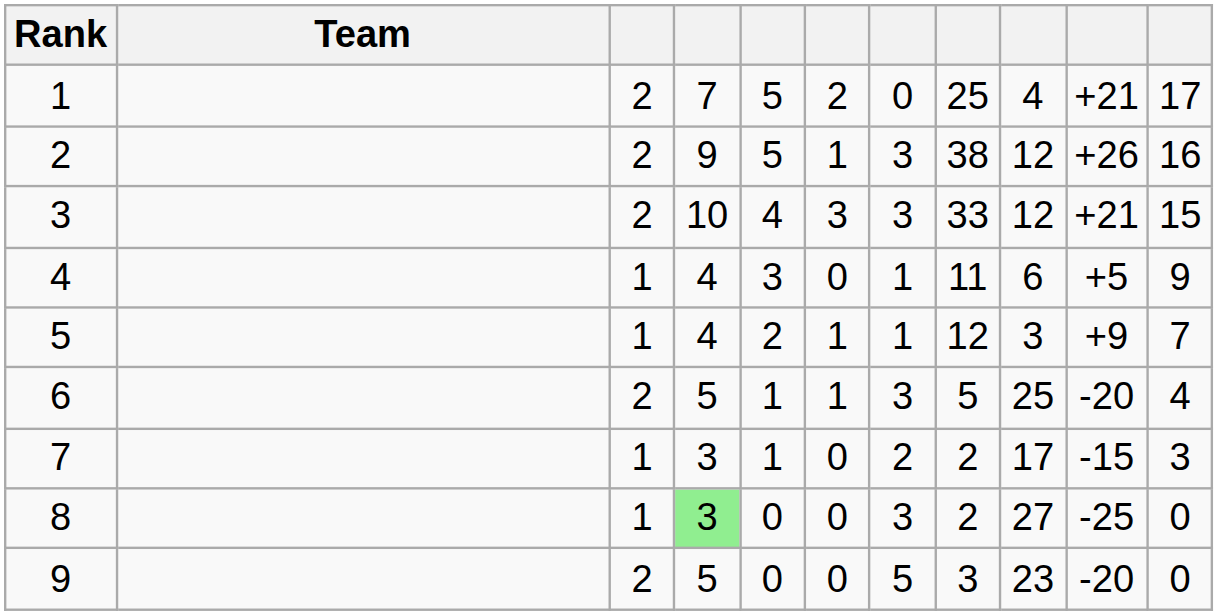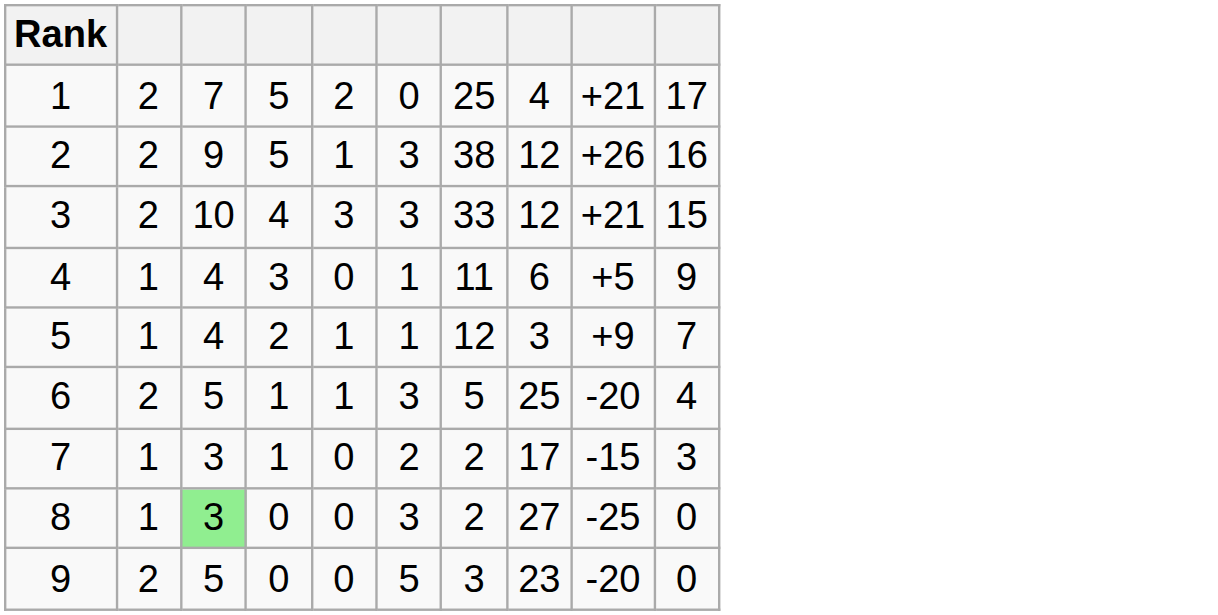- column: (363, 34)
